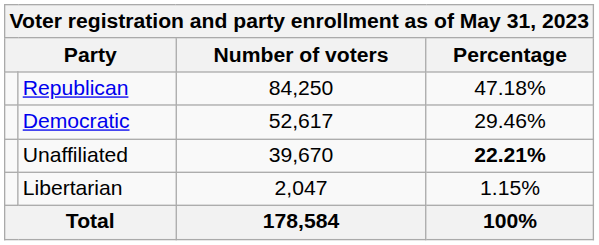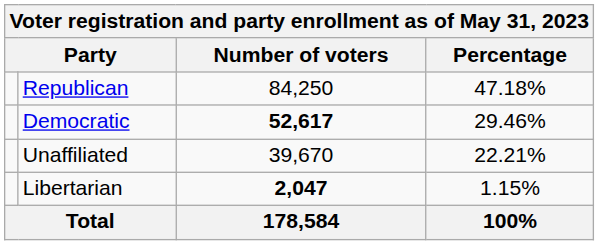(301, 121) normal -> (301, 121) bold
(510, 155) bold -> (510, 155) normal
(301, 188) normal -> (301, 188) bold
